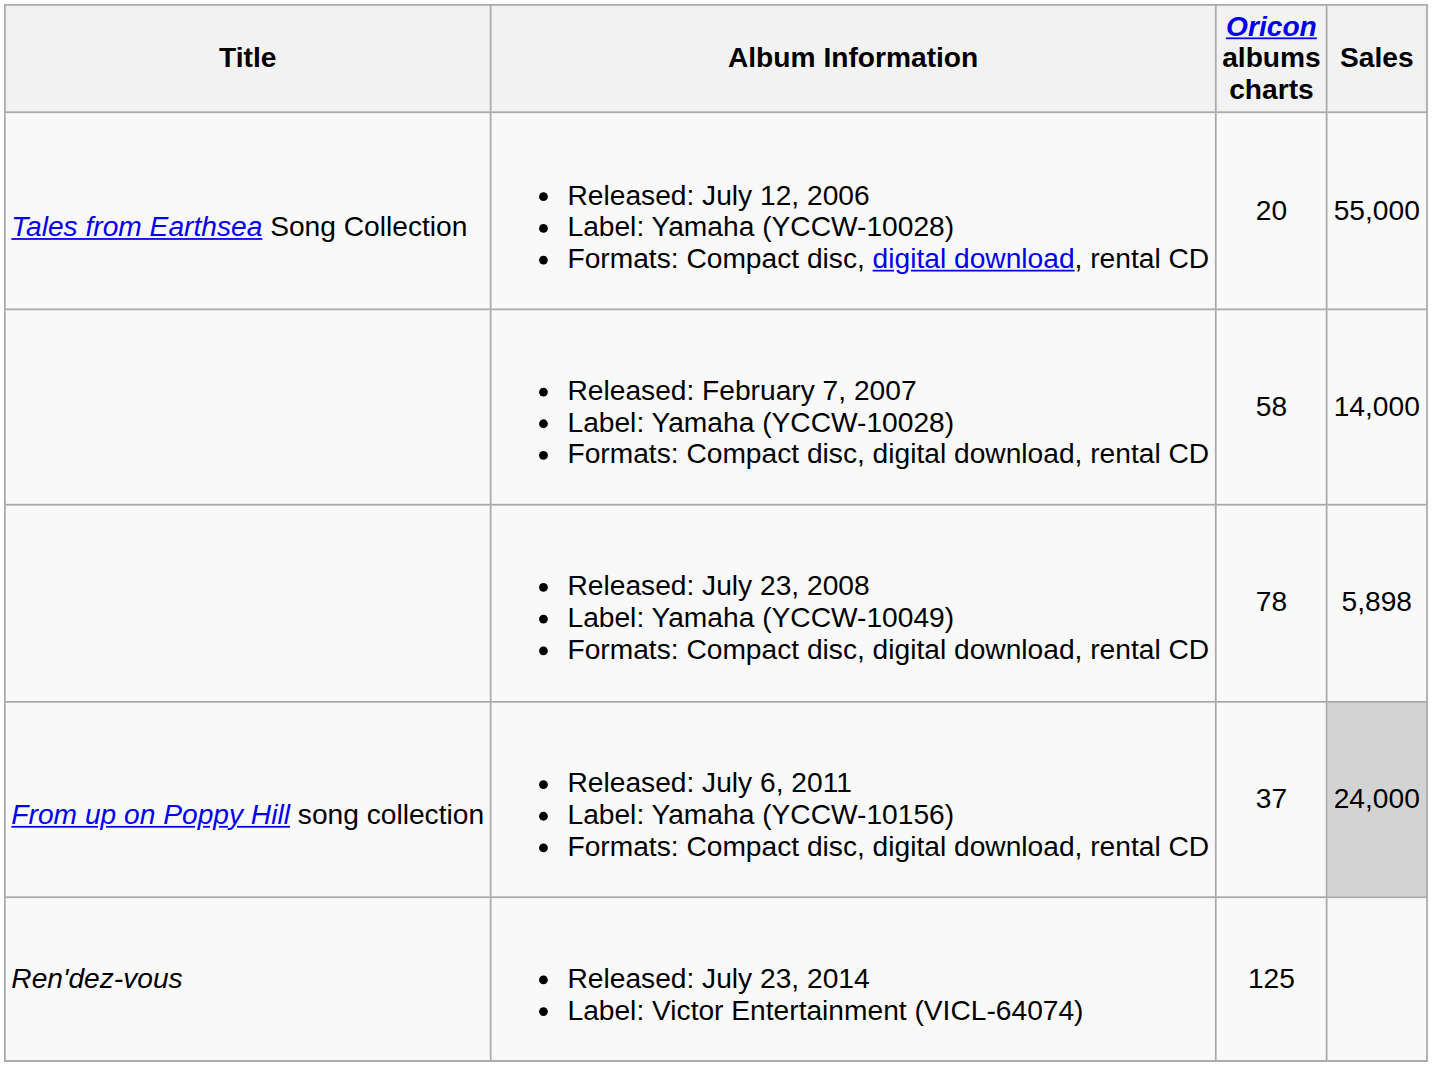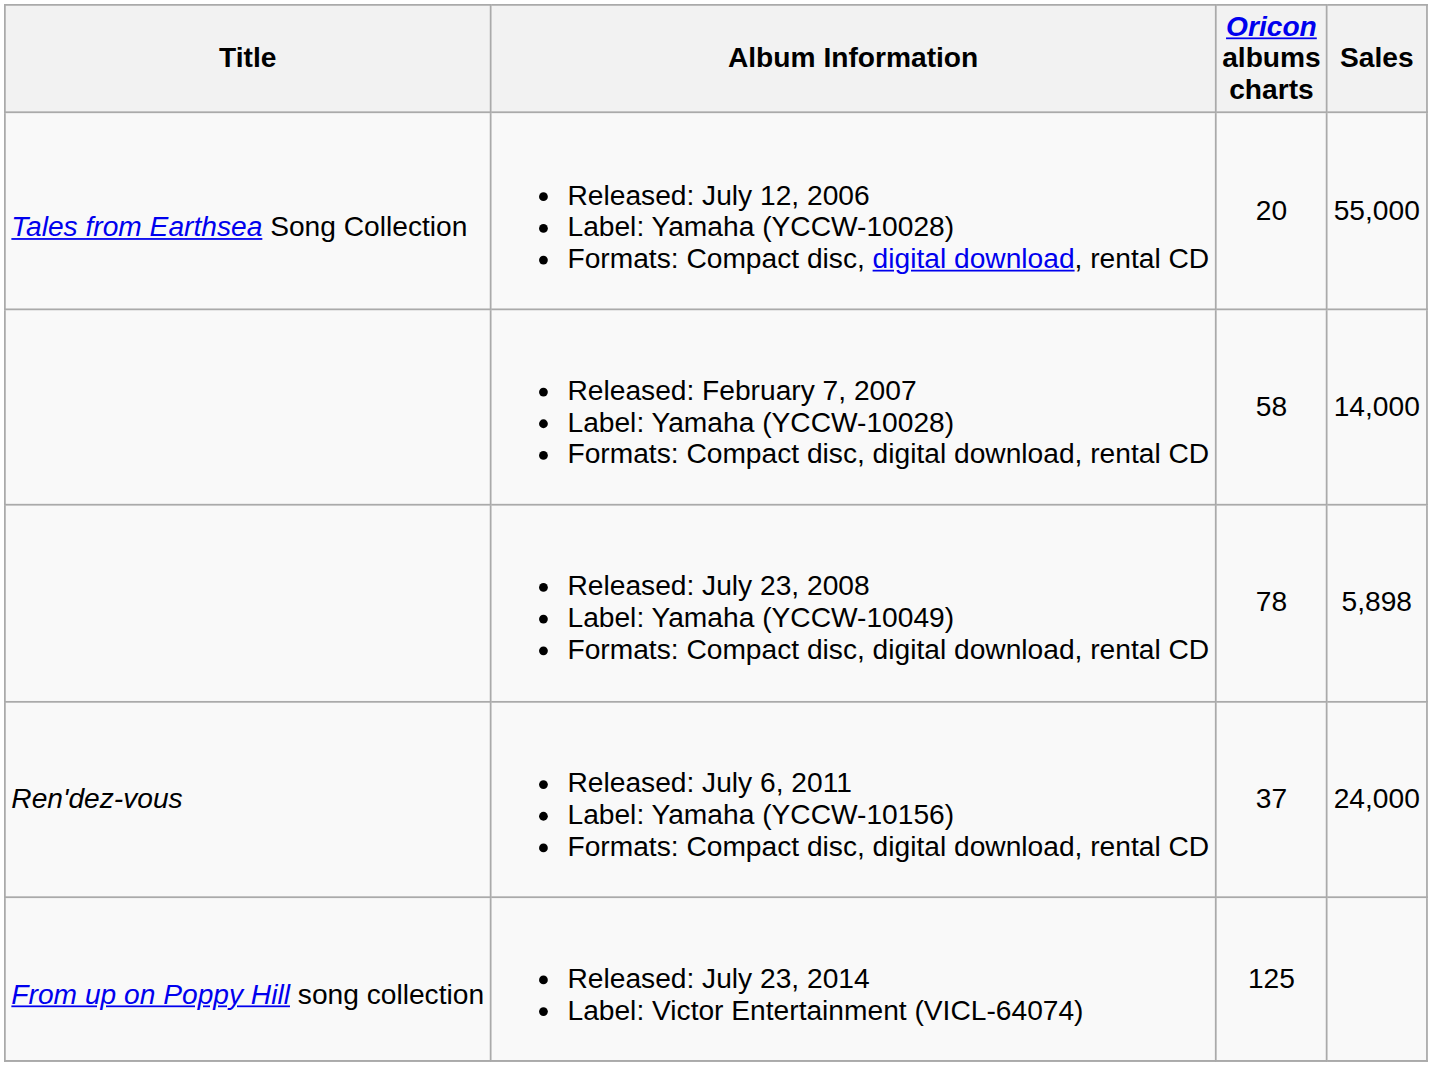(248, 814) From up on Poppy Hill song collection -> (97, 798) Ren'dez-vous
(1377, 798) lightgrey background -> (1377, 798) no background
(97, 978) Ren'dez-vous -> (248, 994) From up on Poppy Hill song collection
